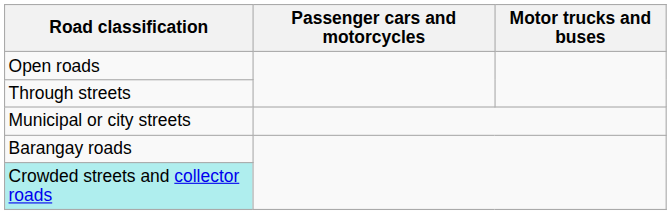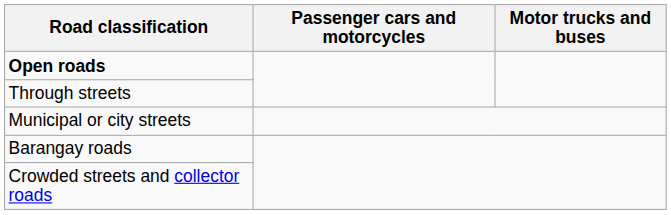(54, 65) normal -> (57, 65) bold
(124, 186) paleturquoise background -> (124, 186) no background
